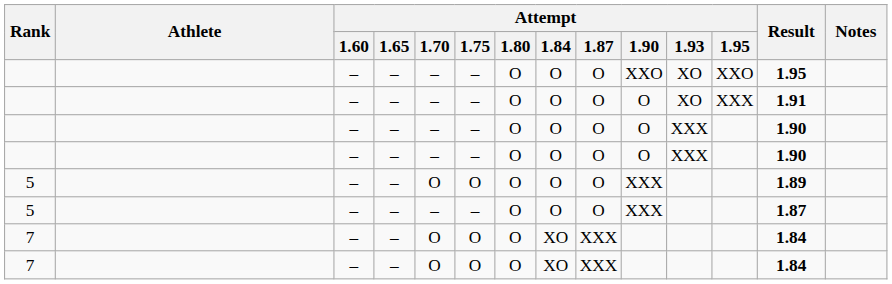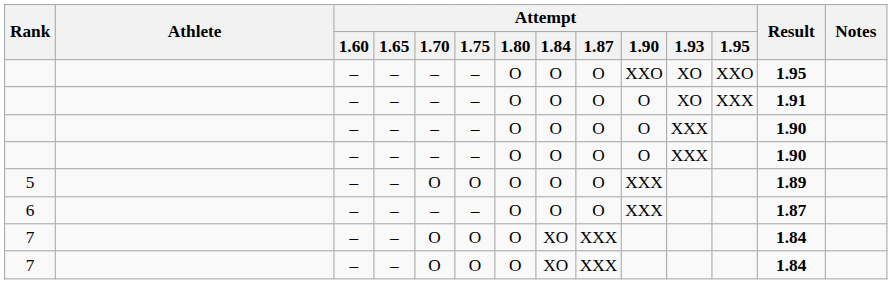(30, 210) 5 -> (30, 210) 6
